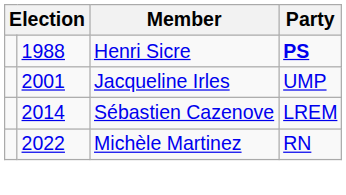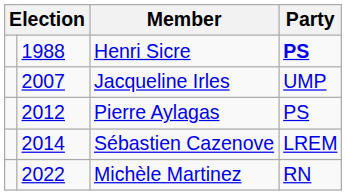(43, 81) 2001 -> (43, 81) 2007
+ row: (157, 112)
